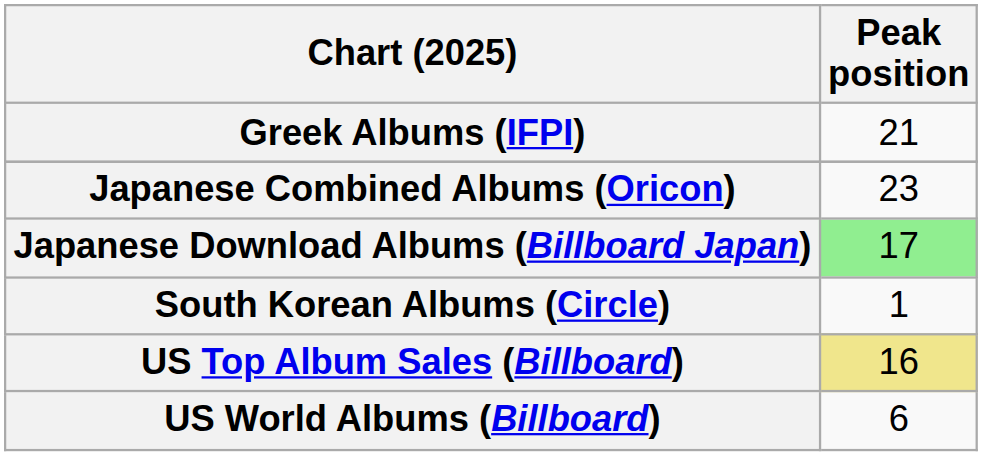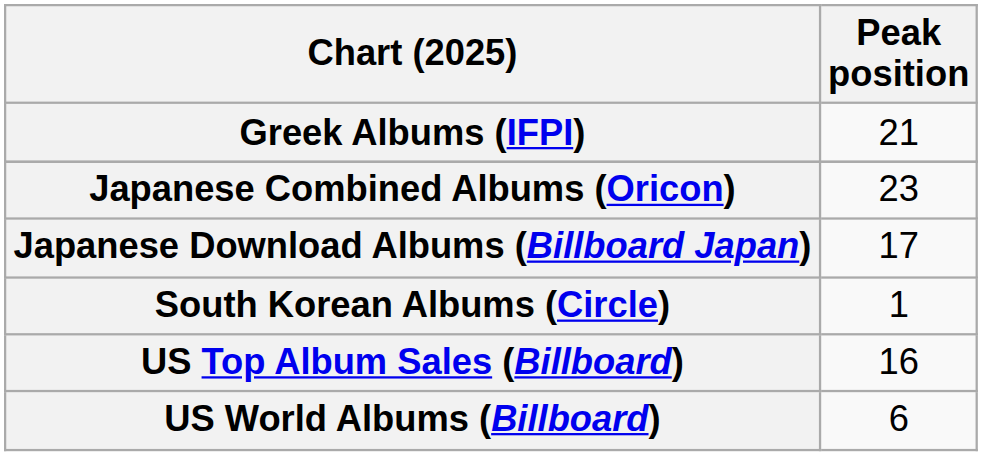(899, 246) lightgreen background -> (899, 246) no background
(899, 362) khaki background -> (899, 362) no background
